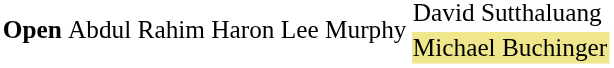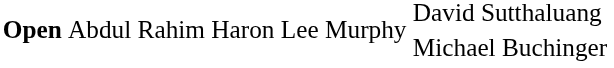(510, 47) khaki background -> (510, 47) no background
